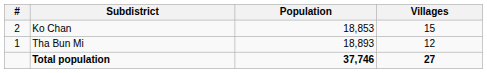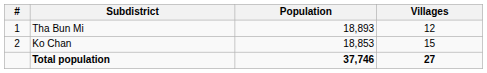rows swapped: (58, 44) <-> (52, 28)
